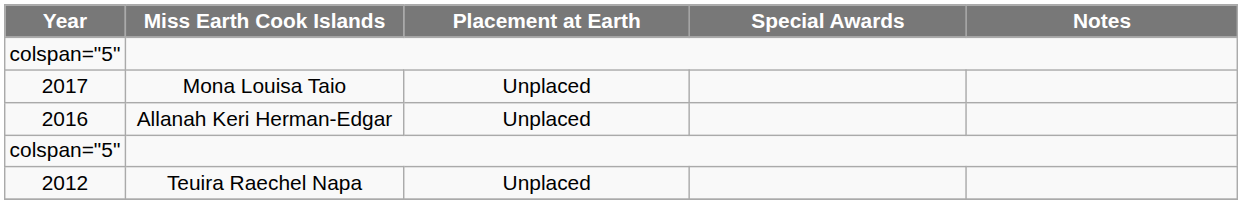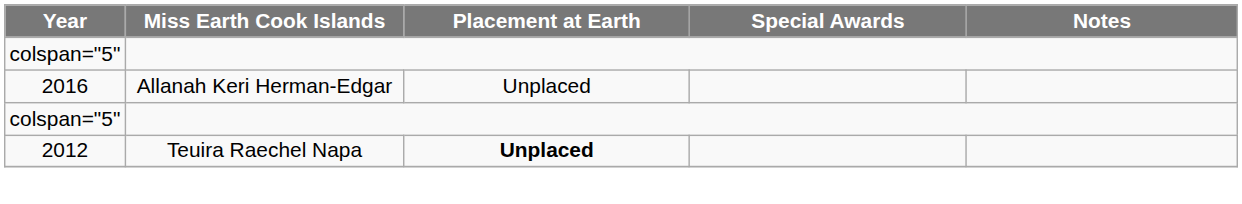- row: (65, 86)
(547, 183) normal -> (547, 151) bold
